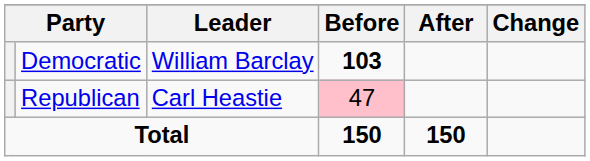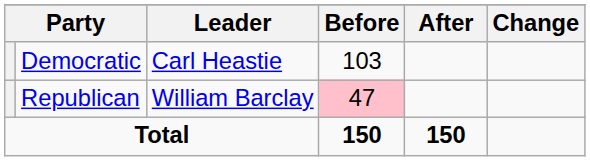(233, 60) William Barclay -> (217, 60) Carl Heastie
(362, 60) bold -> (362, 60) normal
(217, 98) Carl Heastie -> (233, 98) William Barclay
